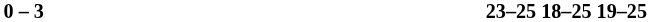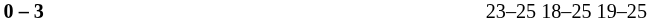(566, 11) bold -> (566, 11) normal
